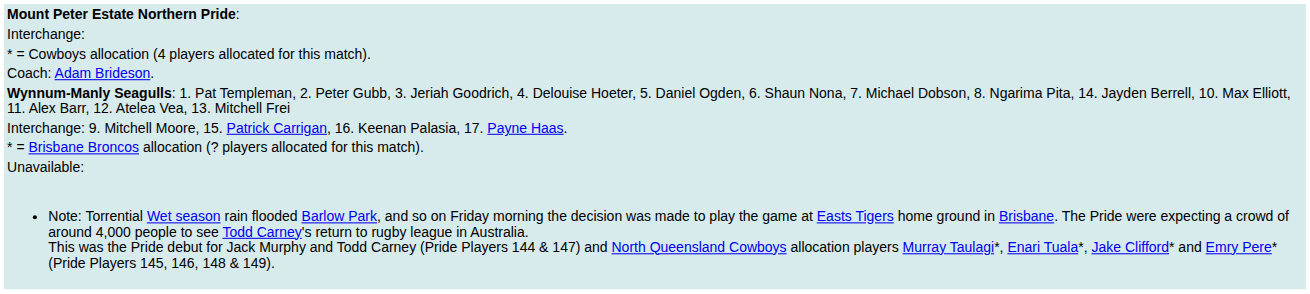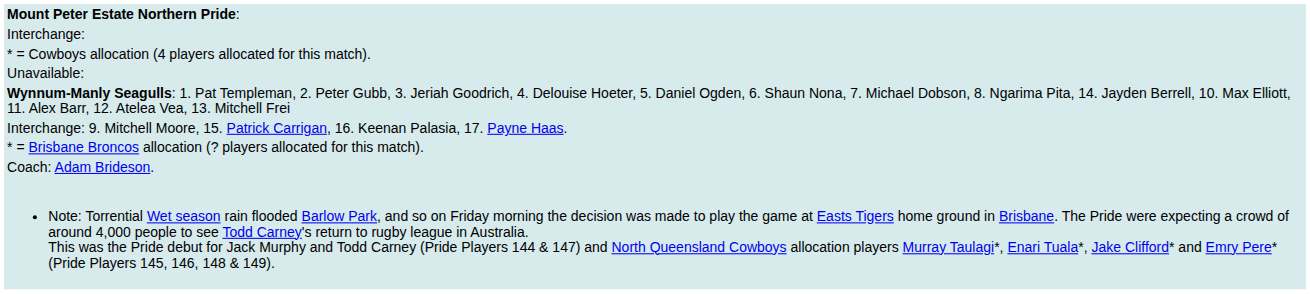(81, 74) Coach: Adam Brideson. -> (46, 74) Unavailable:
(46, 167) Unavailable: -> (81, 167) Coach: Adam Brideson.
